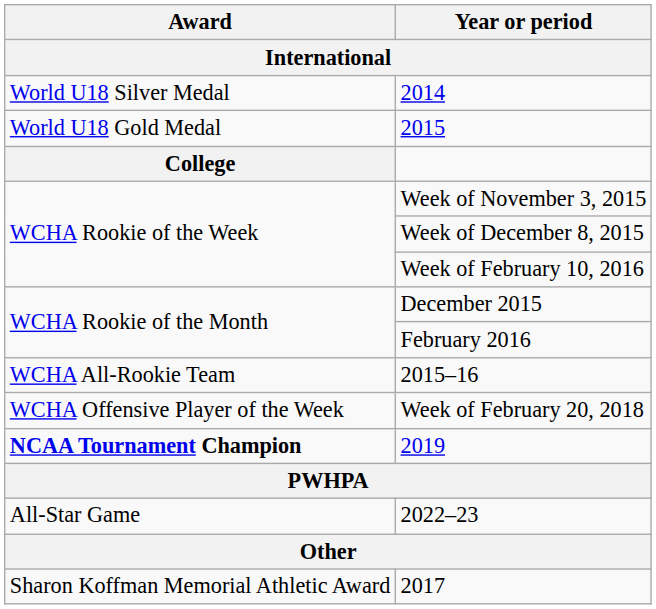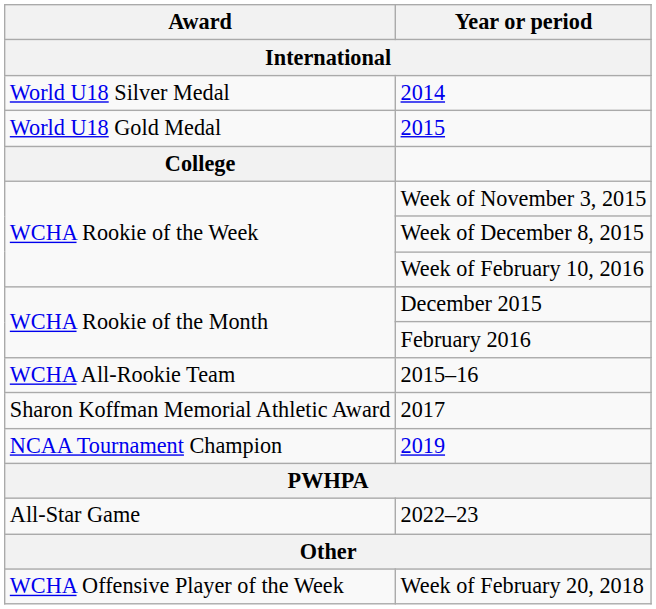rows swapped: (522, 410) <-> (423, 586)
(156, 445) bold -> (146, 445) normal
